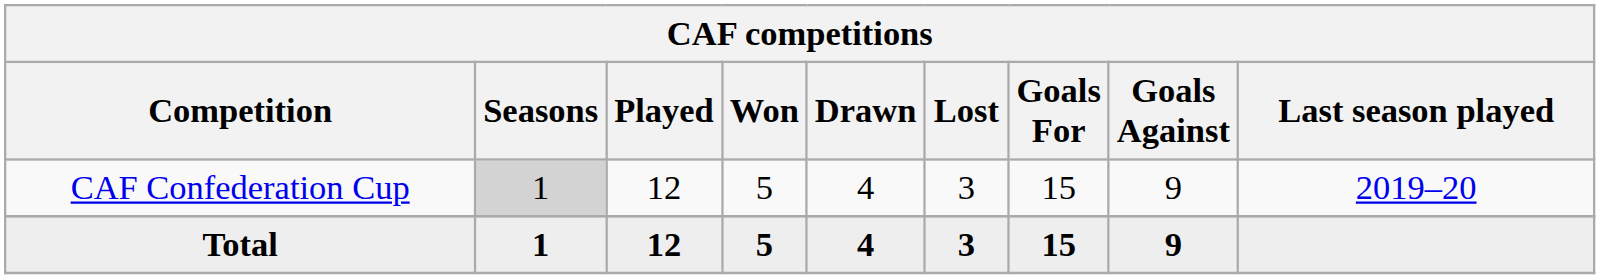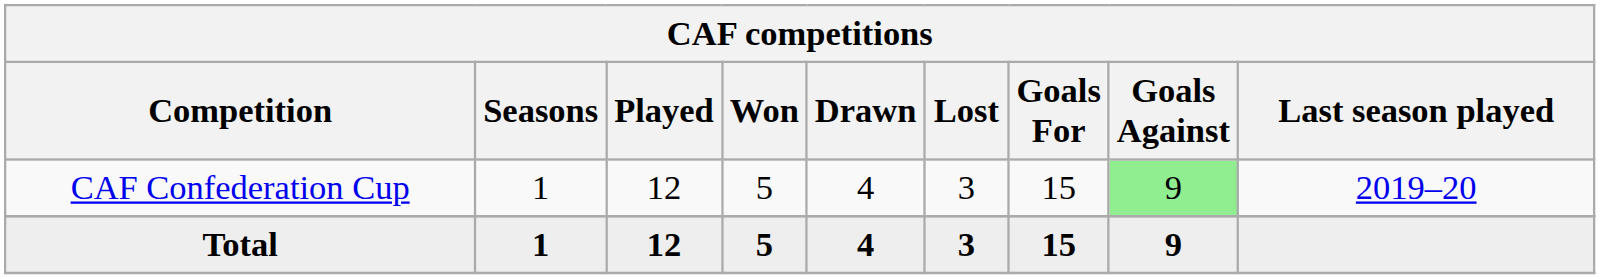(541, 187) lightgrey background -> (541, 187) no background
(1173, 187) no background -> (1173, 187) lightgreen background
